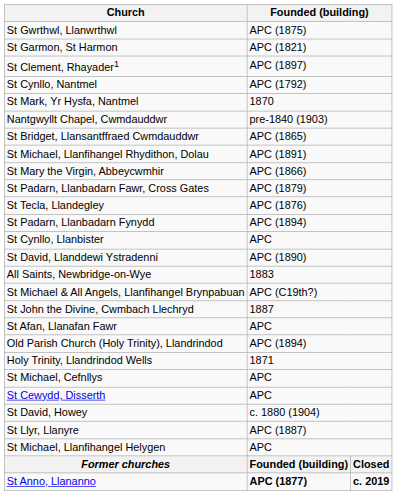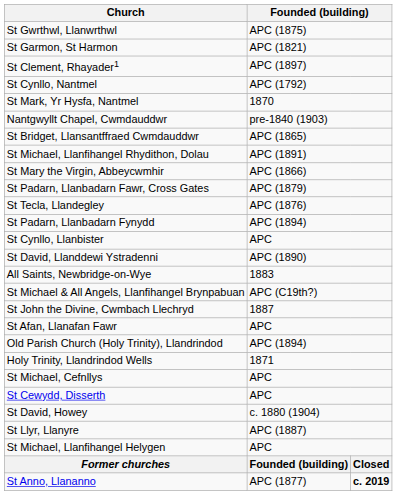(278, 481) bold -> (278, 481) normal
